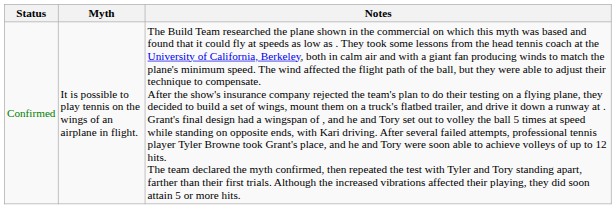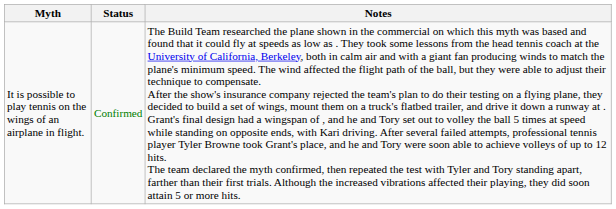columns swapped: (102, 13) <-> (31, 13)
